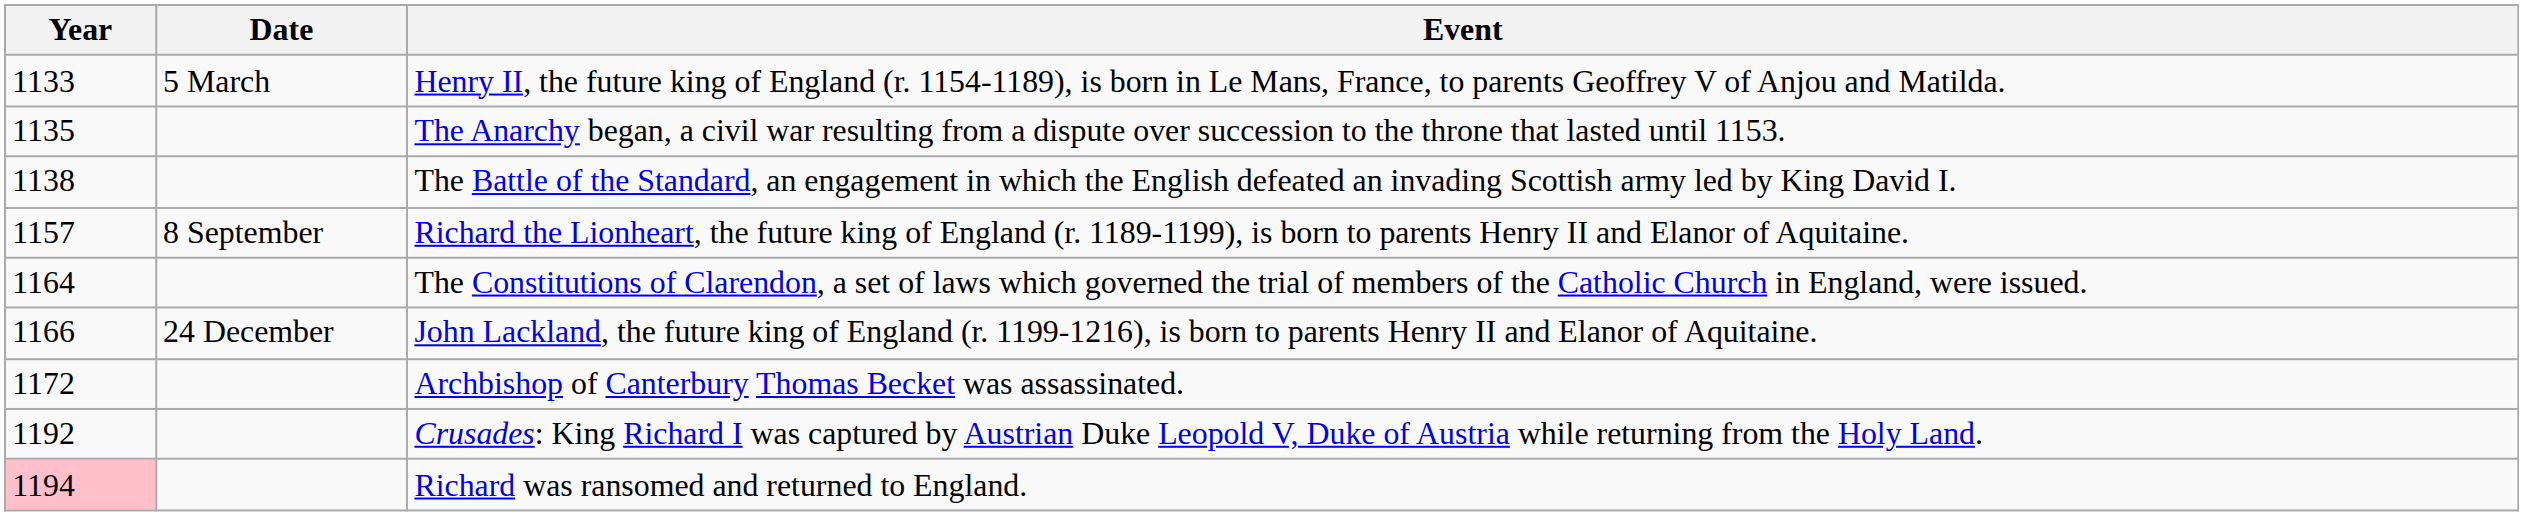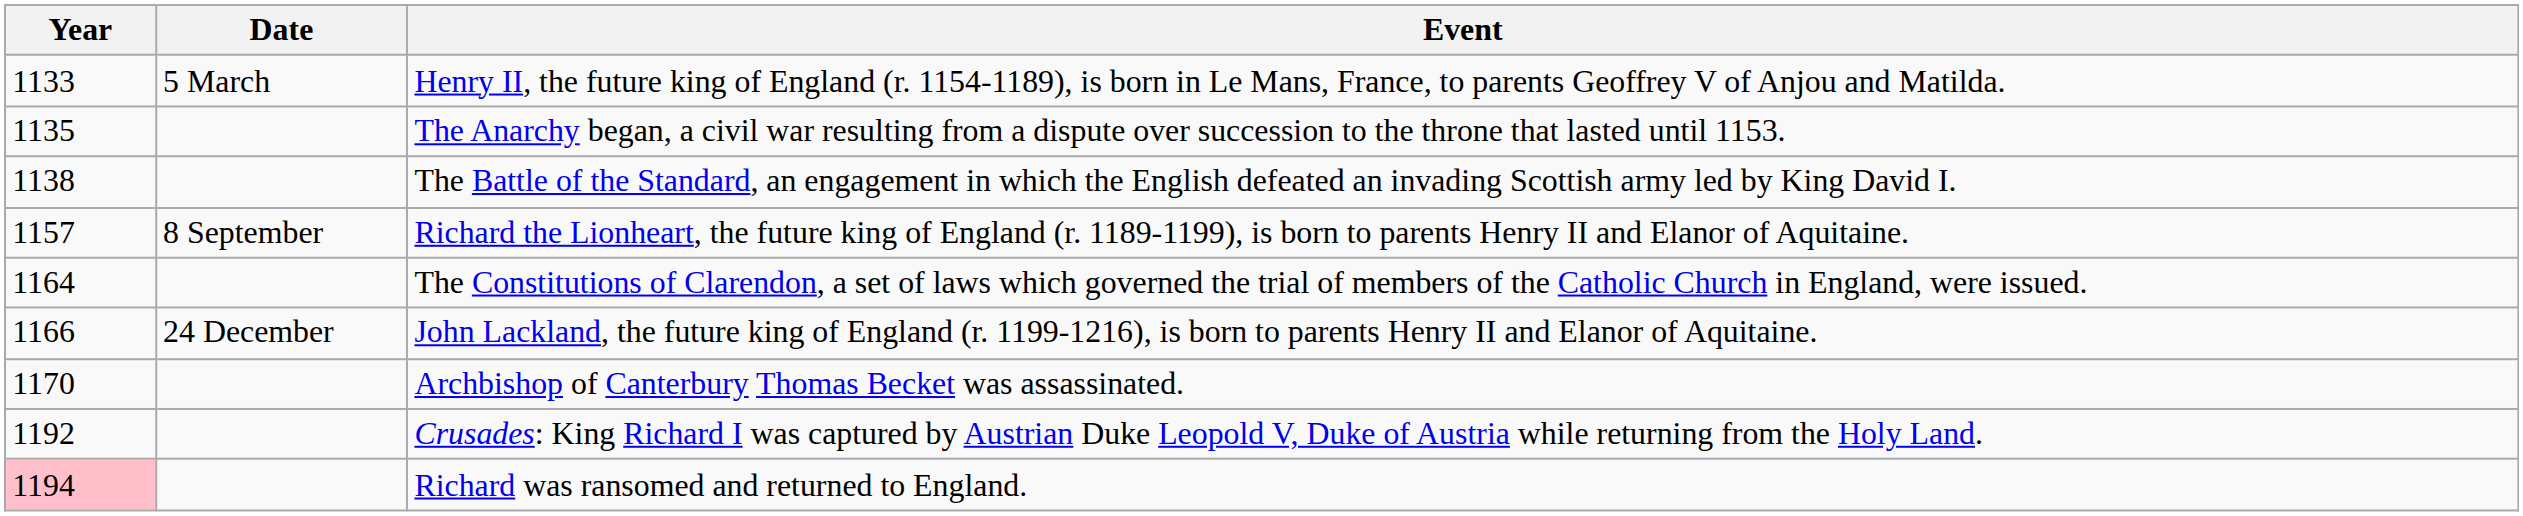(44, 383) 1172 -> (44, 383) 1170
